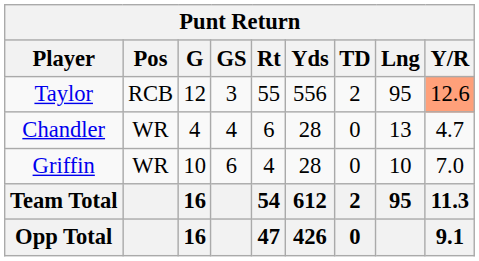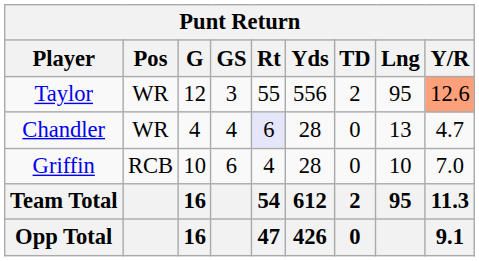(150, 93) RCB -> (150, 93) WR
(269, 129) no background -> (269, 129) lavender background
(150, 165) WR -> (150, 165) RCB
